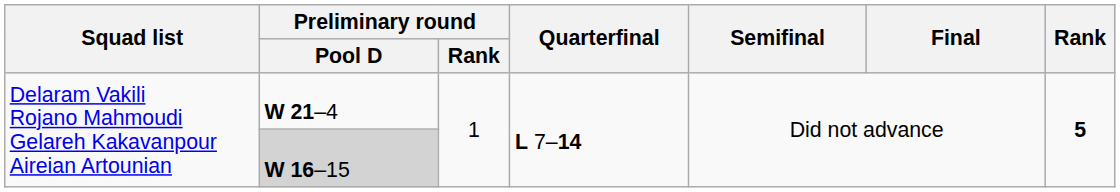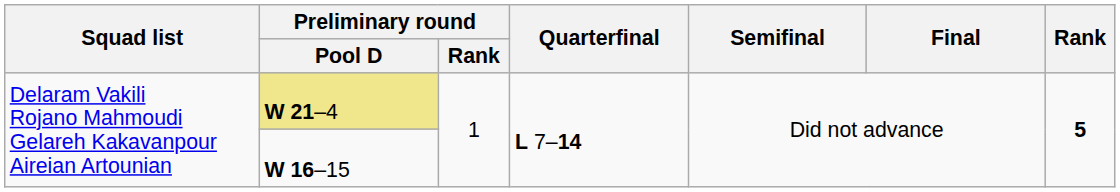(301, 113) no background -> (301, 113) khaki background
(307, 170) lightgrey background -> (307, 170) no background
